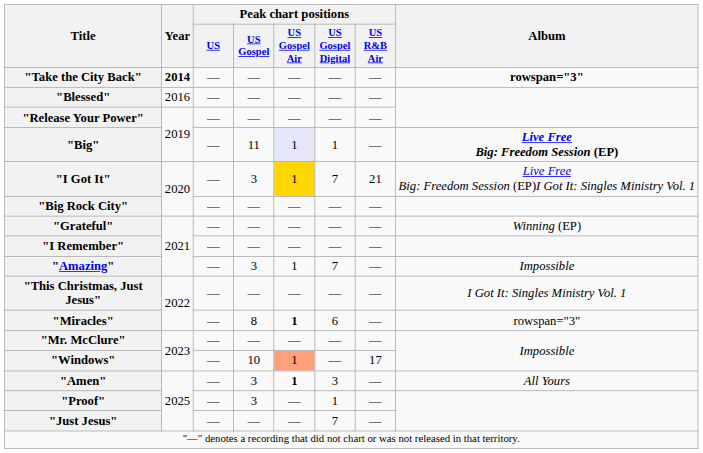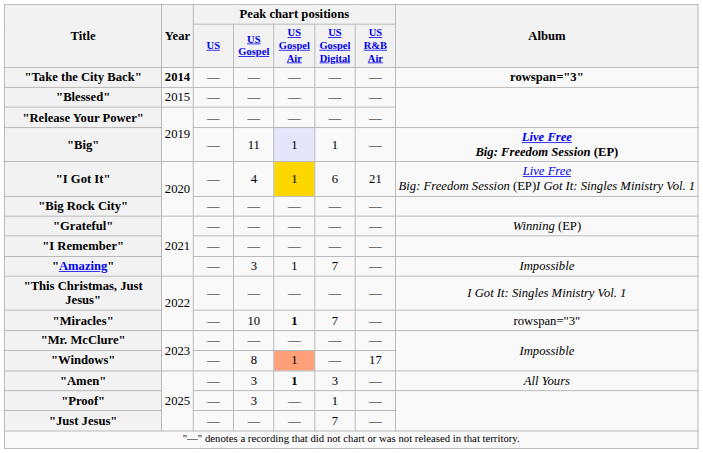(177, 97) 2016 -> (177, 97) 2015
(254, 178) 3 -> (254, 178) 4
(335, 178) 7 -> (335, 178) 6
(254, 320) 8 -> (254, 320) 10
(335, 320) 6 -> (335, 320) 7
(254, 360) 10 -> (254, 360) 8
